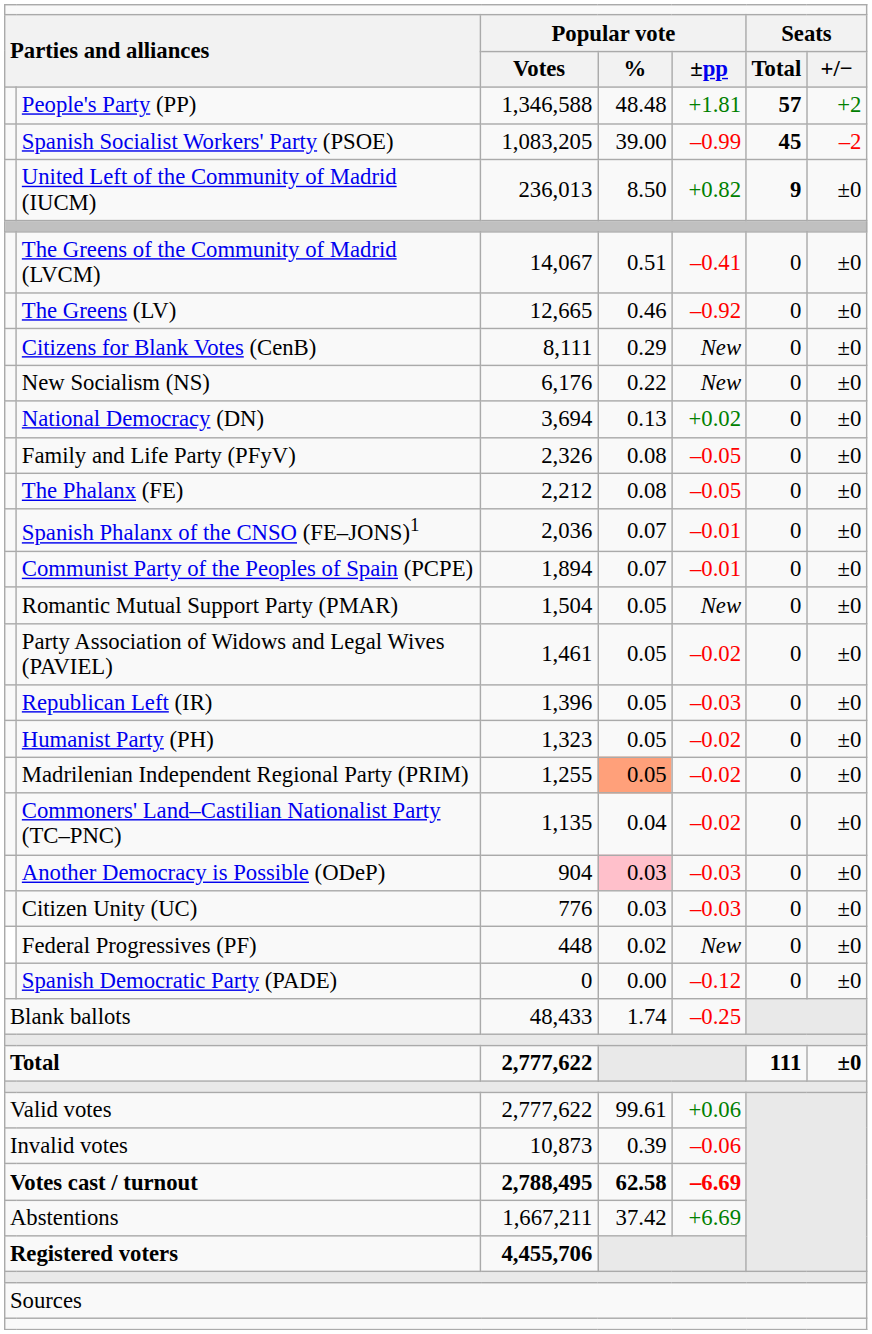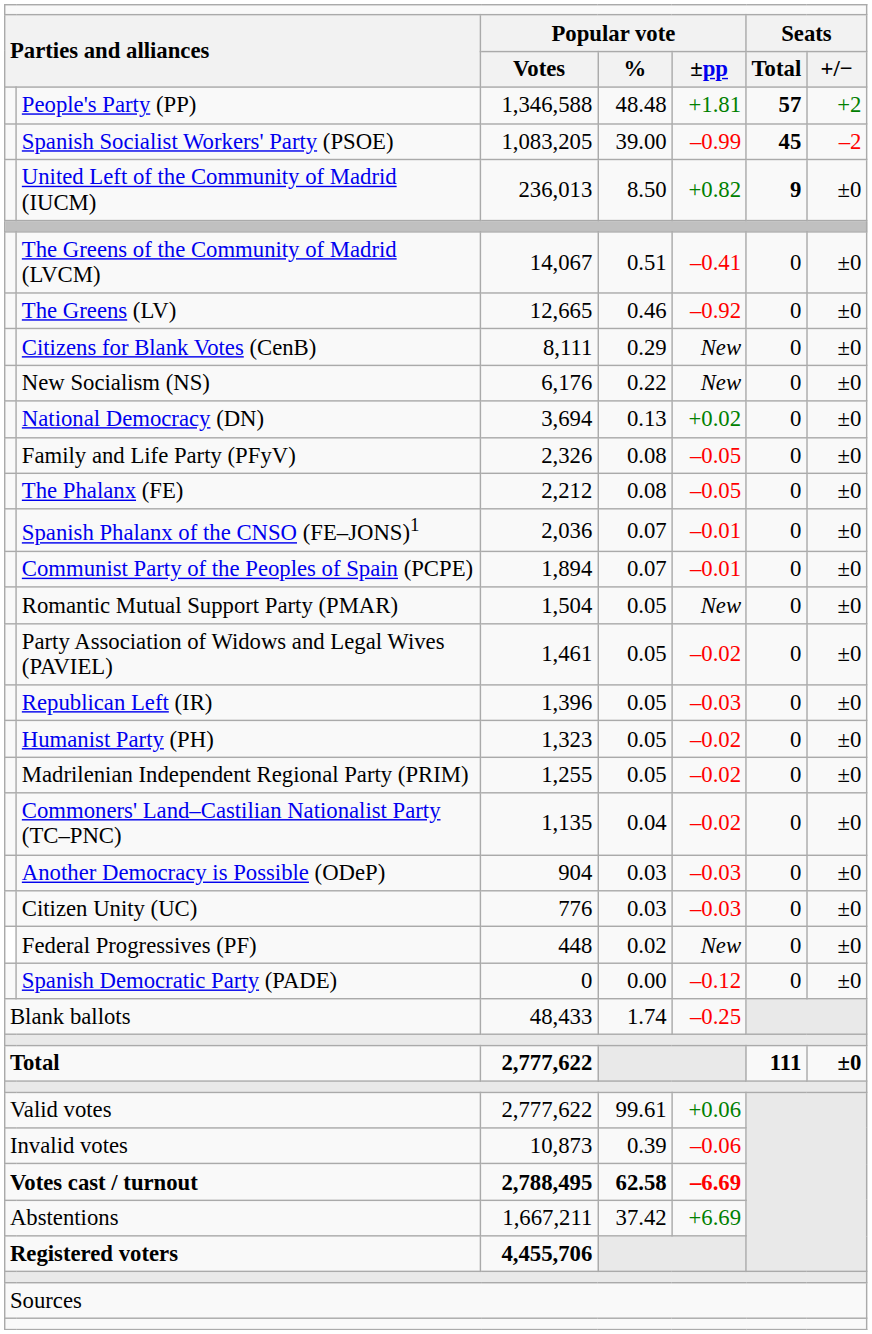(647, 774) lightsalmon background -> (647, 774) no background
(647, 872) pink background -> (647, 872) no background
